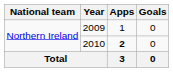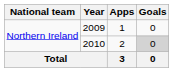(122, 43) bold -> (122, 43) normal
(153, 43) no background -> (153, 43) lightgrey background
